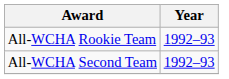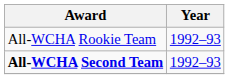(82, 62) normal -> (85, 62) bold
